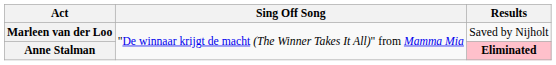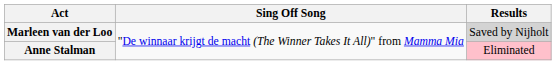(509, 32) no background -> (509, 32) lightgrey background
(509, 50) bold -> (509, 50) normal
